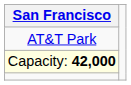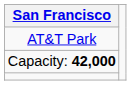(62, 61) lightyellow background -> (62, 61) no background
